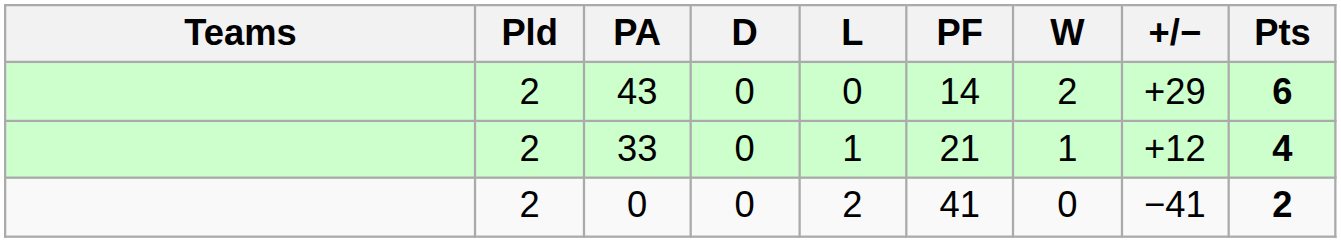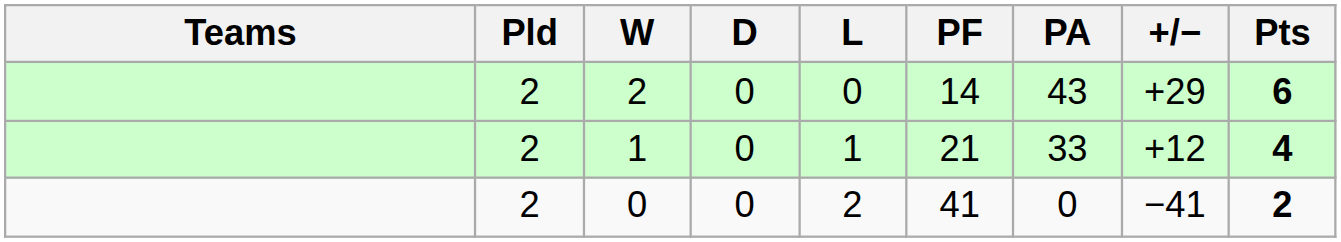columns swapped: (1067, 33) <-> (637, 33)
